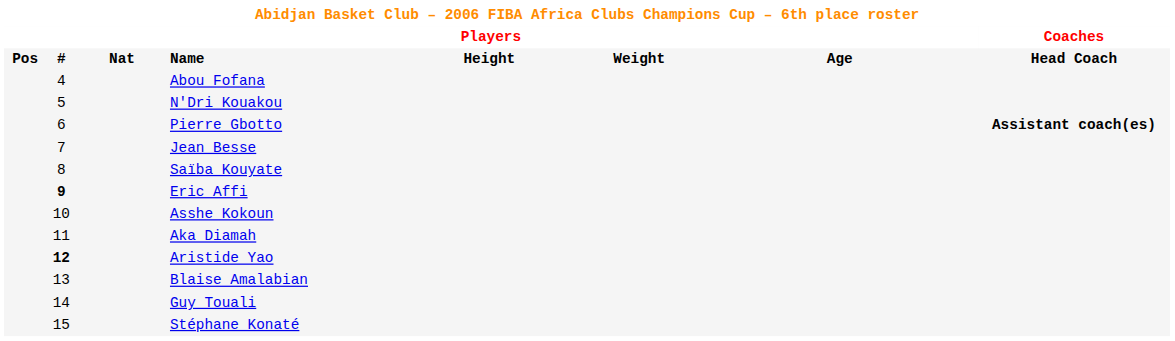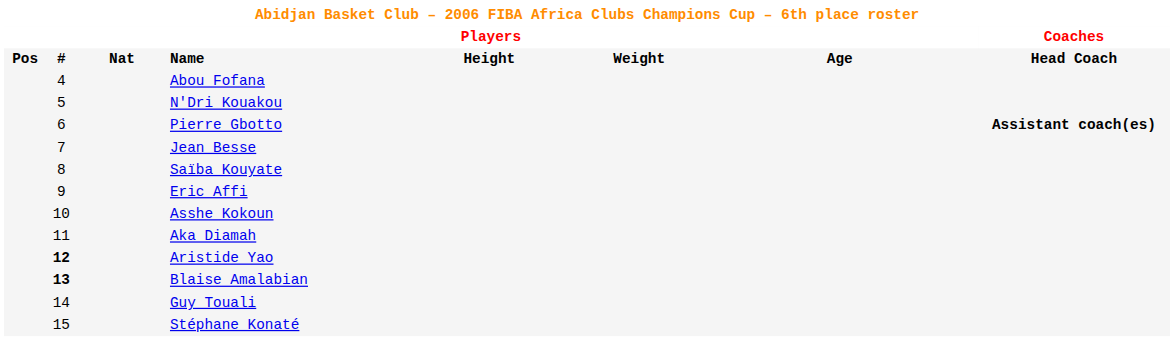(61, 192) bold -> (61, 192) normal
(61, 281) normal -> (61, 281) bold
